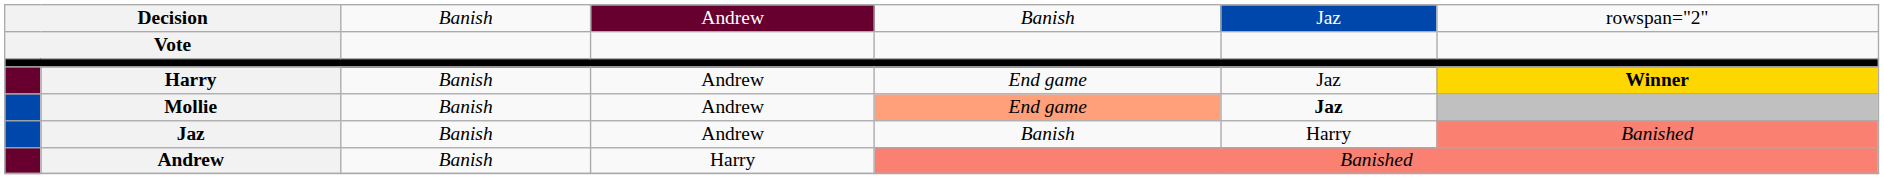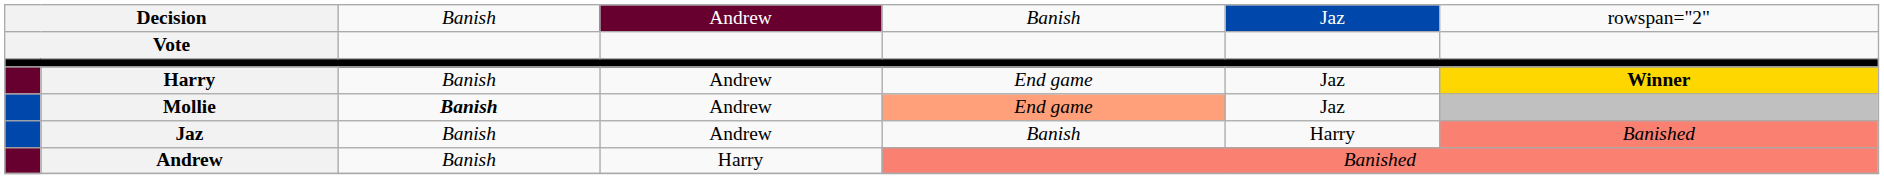(466, 107) normal -> (469, 107) bold
(1329, 107) bold -> (1332, 107) normal
